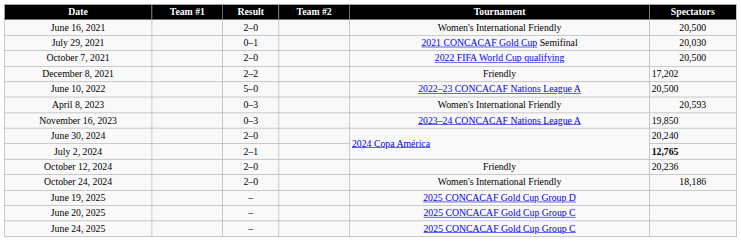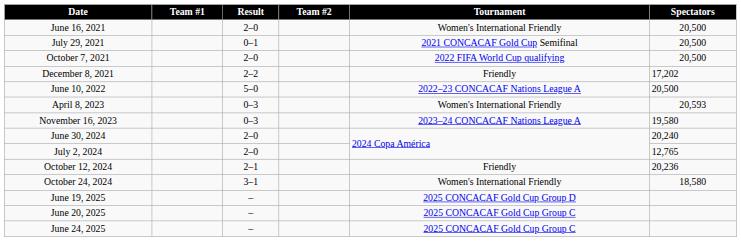(693, 43) 20,030 -> (693, 43) 20,500
(665, 120) 19,850 -> (665, 120) 19,580
(251, 151) 2–1 -> (251, 151) 2–0
(665, 151) bold -> (665, 151) normal
(251, 167) 2–0 -> (251, 167) 2–1
(251, 182) 2–0 -> (251, 182) 3–1
(693, 182) 18,186 -> (693, 182) 18,580
